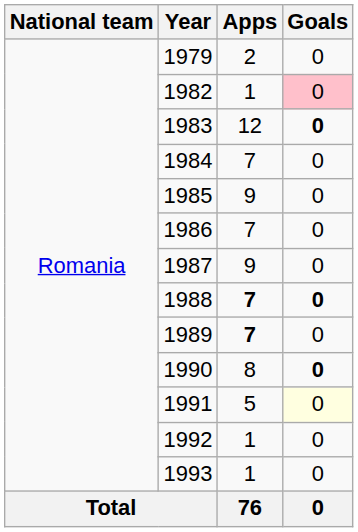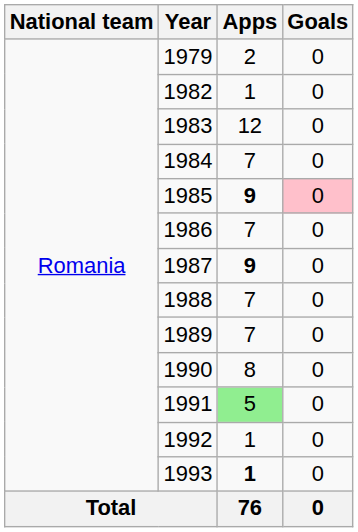(318, 91) pink background -> (318, 91) no background
(318, 126) bold -> (318, 126) normal
(250, 195) normal -> (250, 195) bold
(318, 195) no background -> (318, 195) pink background
(250, 265) normal -> (250, 265) bold
(250, 299) bold -> (250, 299) normal
(318, 299) bold -> (318, 299) normal
(250, 334) bold -> (250, 334) normal
(318, 369) bold -> (318, 369) normal
(250, 404) no background -> (250, 404) lightgreen background
(318, 404) lightyellow background -> (318, 404) no background
(250, 473) normal -> (250, 473) bold
